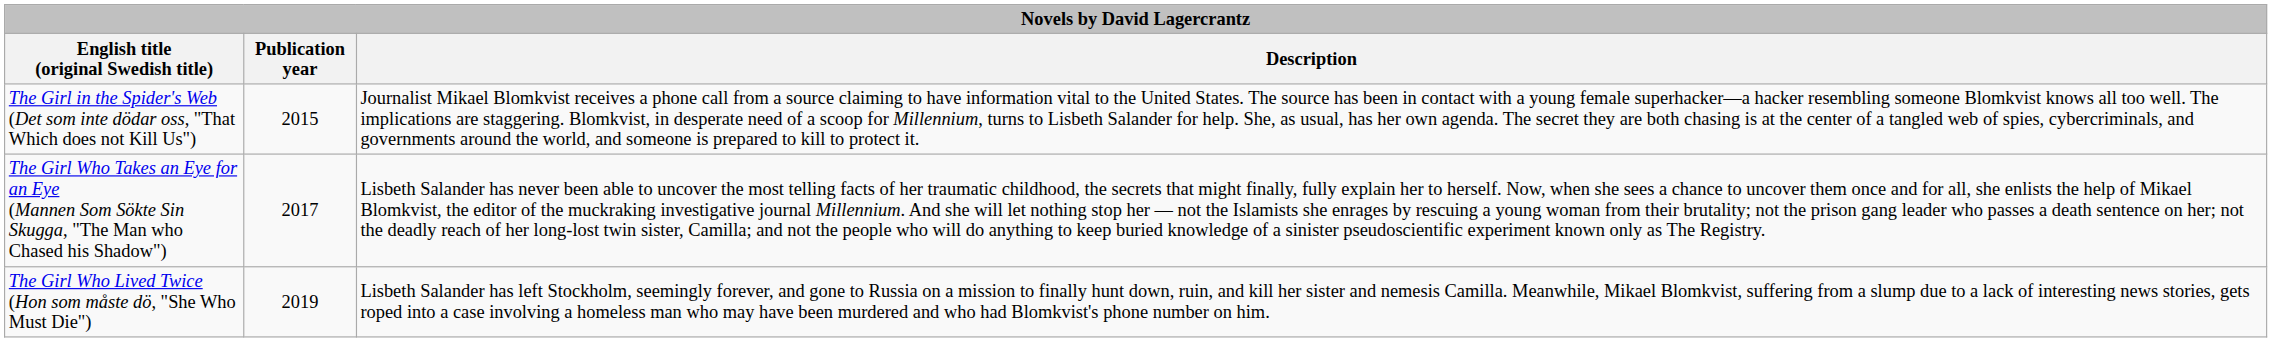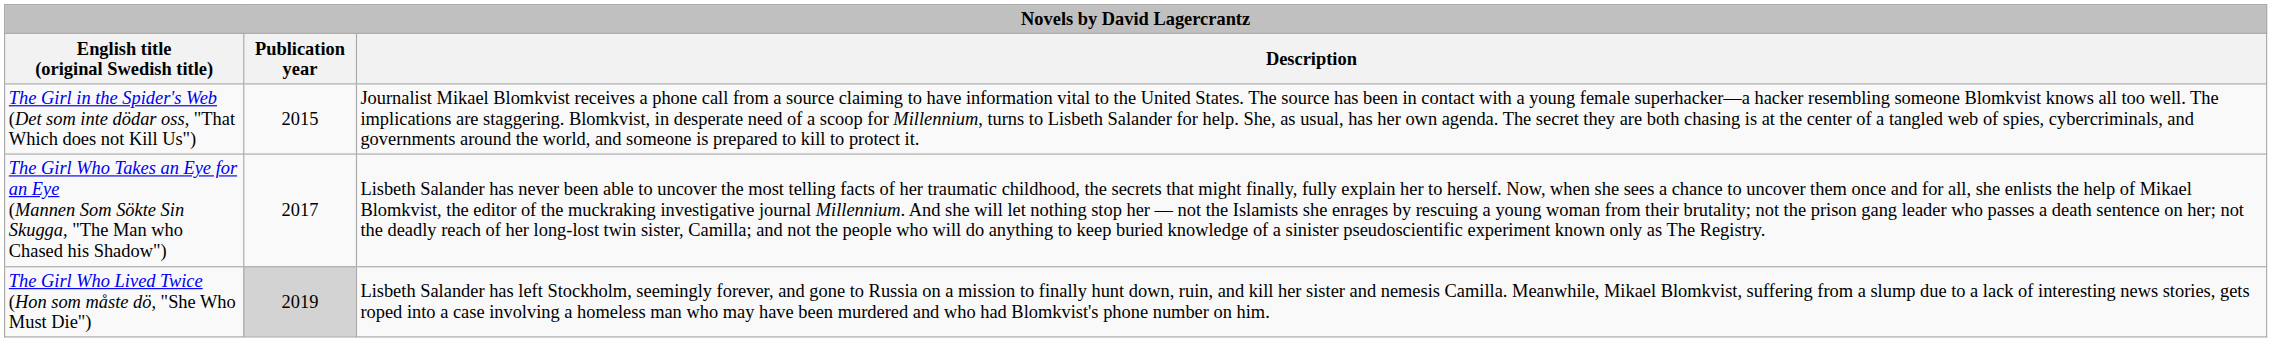(300, 301) no background -> (300, 301) lightgrey background
